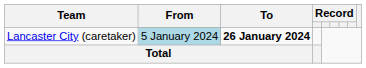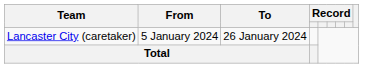(180, 36) lightblue background -> (180, 36) no background
(267, 36) bold -> (265, 36) normal
